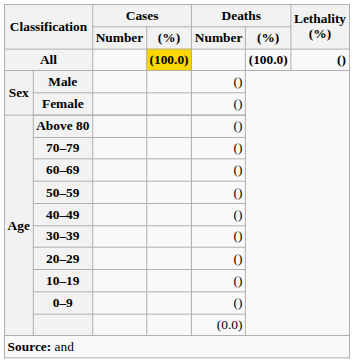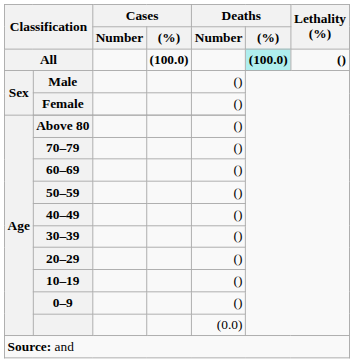(169, 60) gold background -> (169, 60) no background
(268, 60) no background -> (268, 60) paleturquoise background
